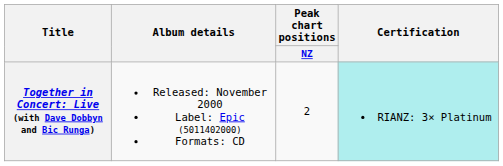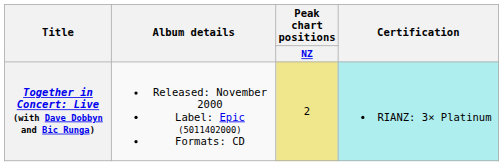(307, 111) no background -> (307, 111) khaki background
